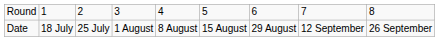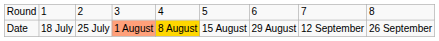(134, 28) no background -> (134, 28) lightsalmon background
(178, 28) no background -> (178, 28) gold background
